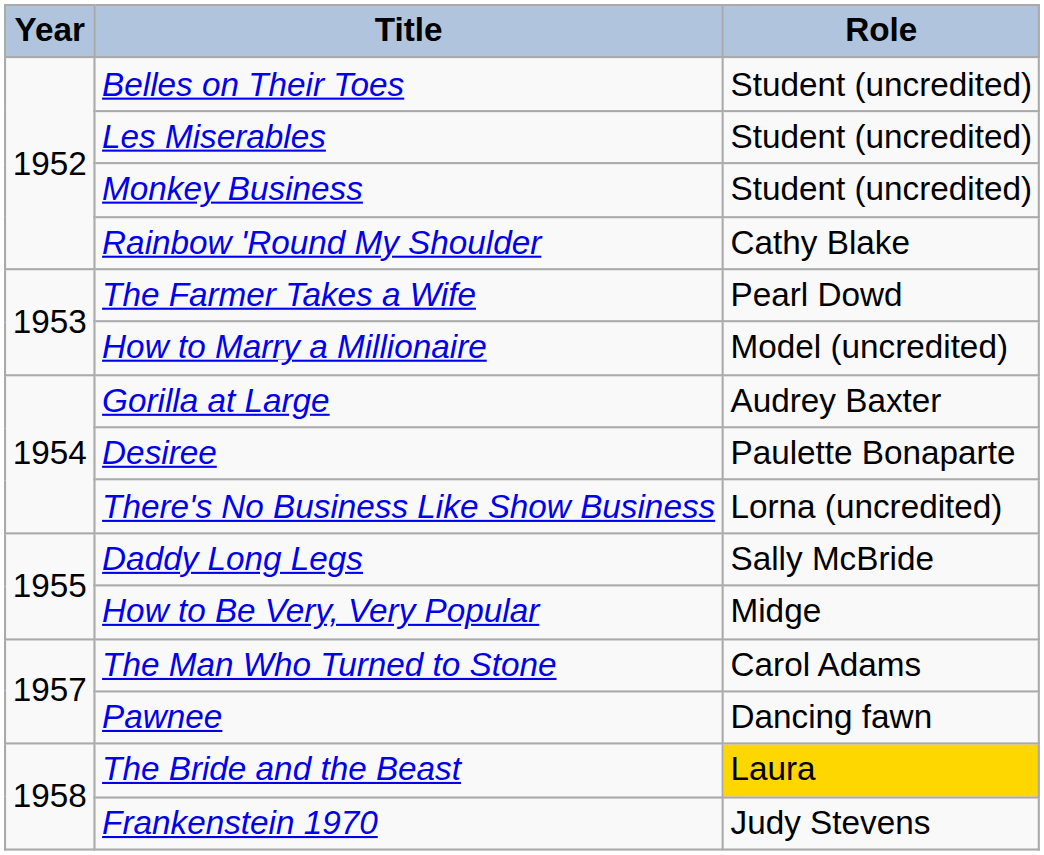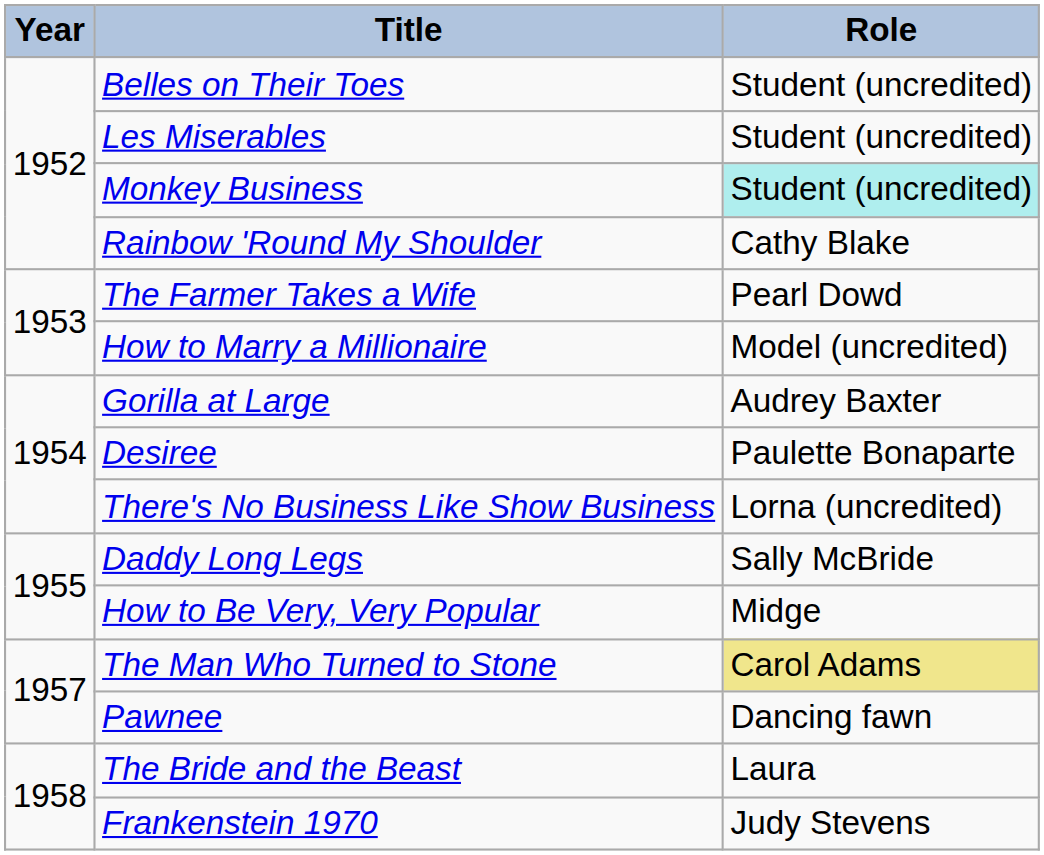(881, 189) no background -> (881, 189) paleturquoise background
(826, 664) no background -> (826, 664) khaki background
(773, 769) gold background -> (773, 769) no background
